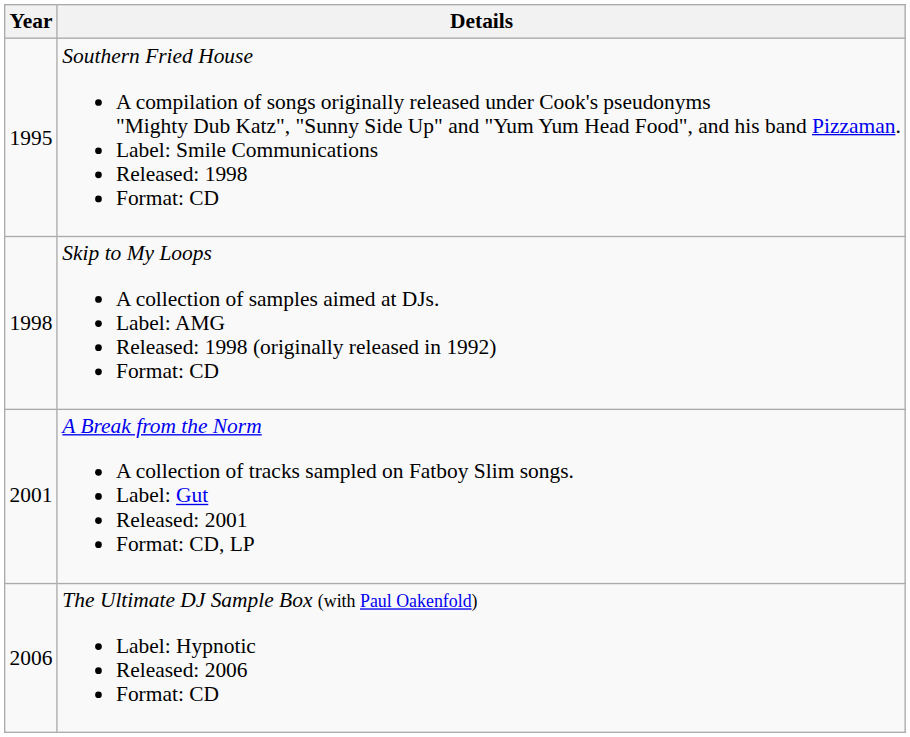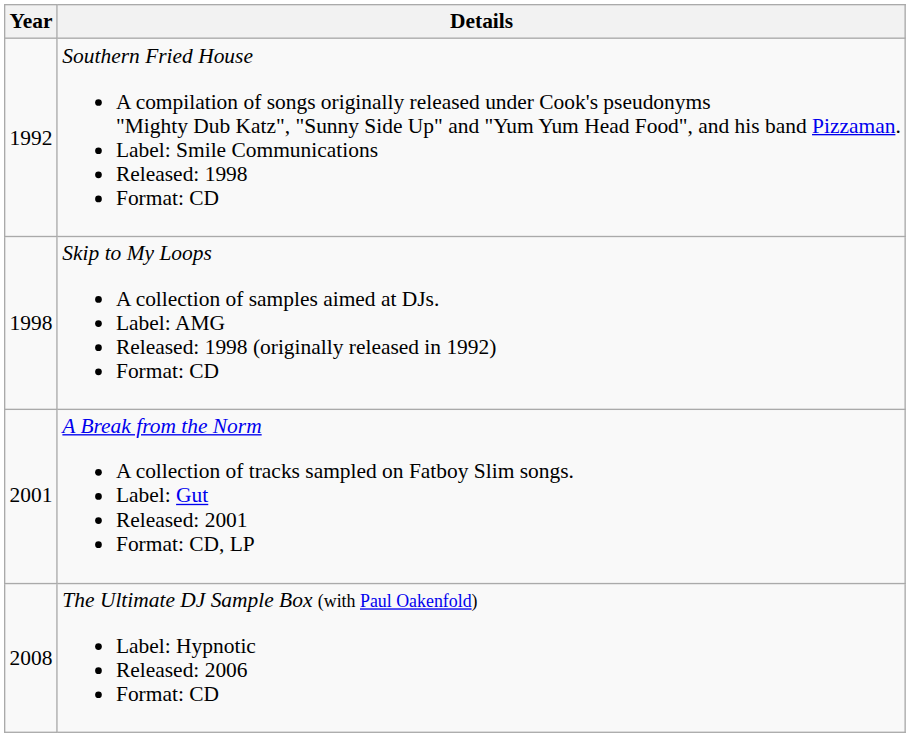(31, 137) 1995 -> (31, 137) 1992
(31, 657) 2006 -> (31, 657) 2008
